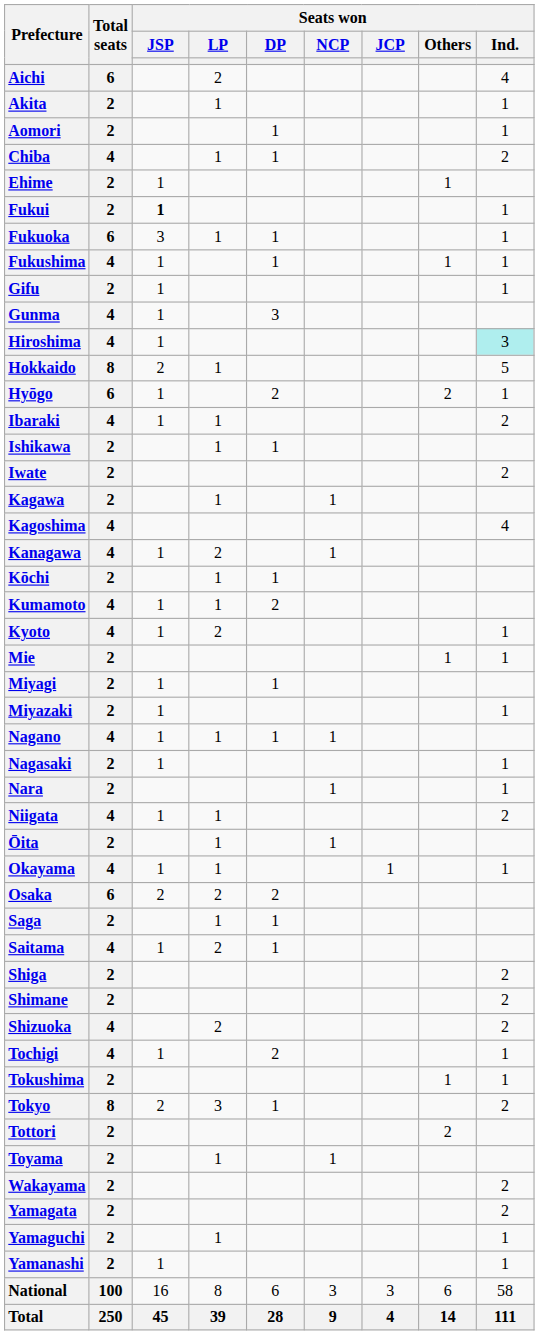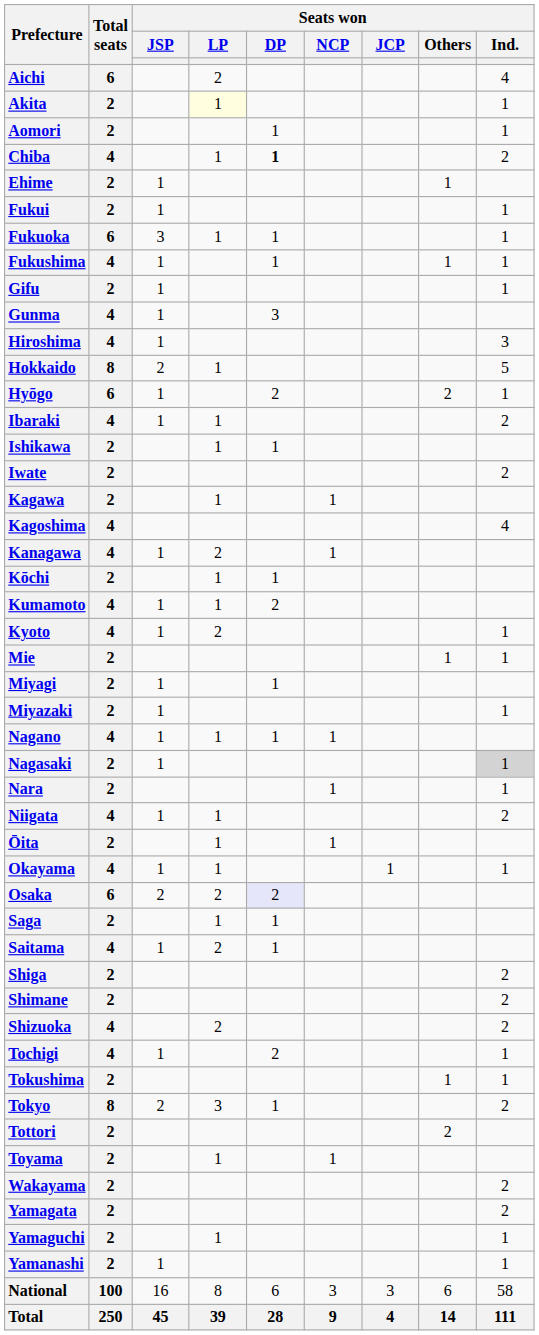(218, 104) no background -> (218, 104) lightyellow background
(275, 157) normal -> (275, 157) bold
(160, 210) bold -> (160, 210) normal
(505, 341) paleturquoise background -> (505, 341) no background
(505, 763) no background -> (505, 763) lightgrey background
(275, 895) no background -> (275, 895) lavender background
